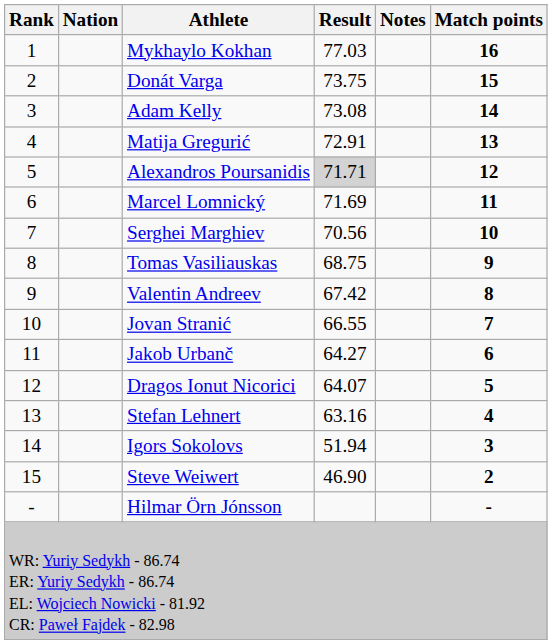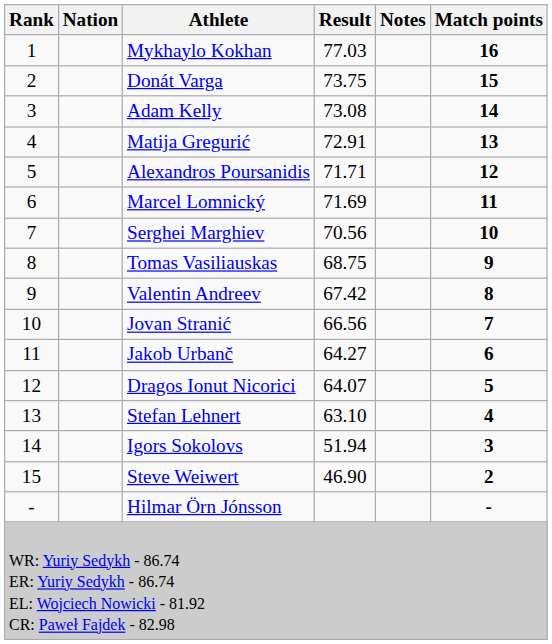(345, 171) lightgrey background -> (345, 171) no background
(345, 324) 66.55 -> (345, 324) 66.56
(345, 415) 63.16 -> (345, 415) 63.10
